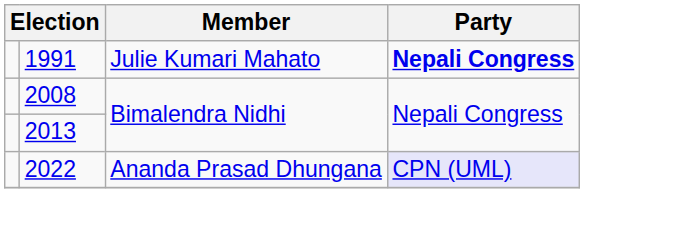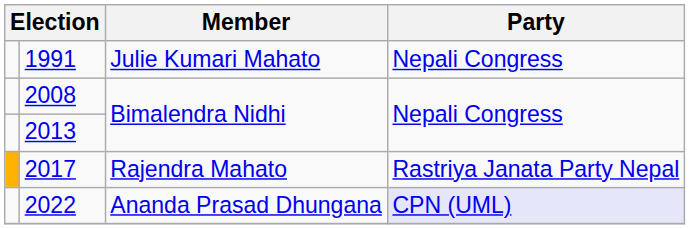(483, 59) bold -> (478, 59) normal
+ row: (50, 168)
